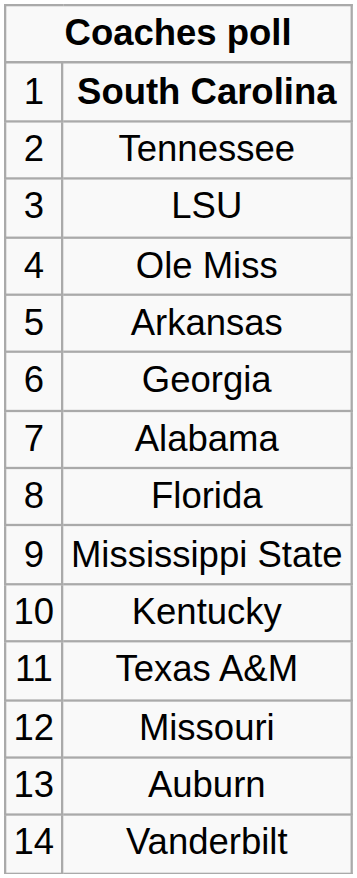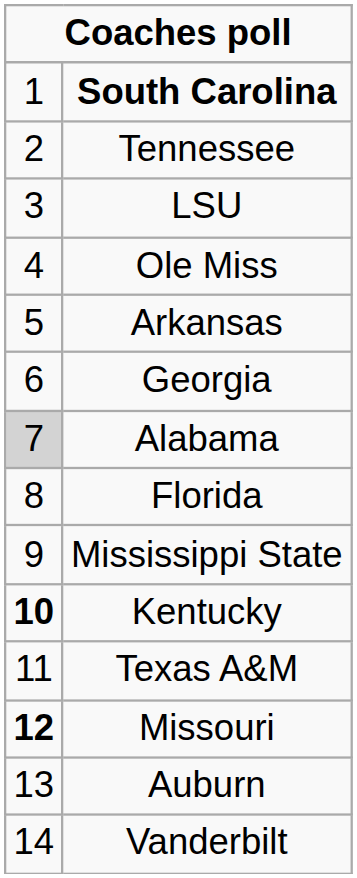(34, 438) no background -> (34, 438) lightgrey background
(34, 611) normal -> (34, 611) bold
(34, 727) normal -> (34, 727) bold
